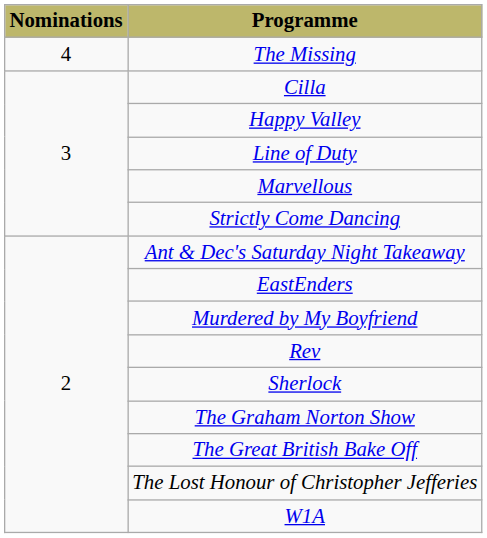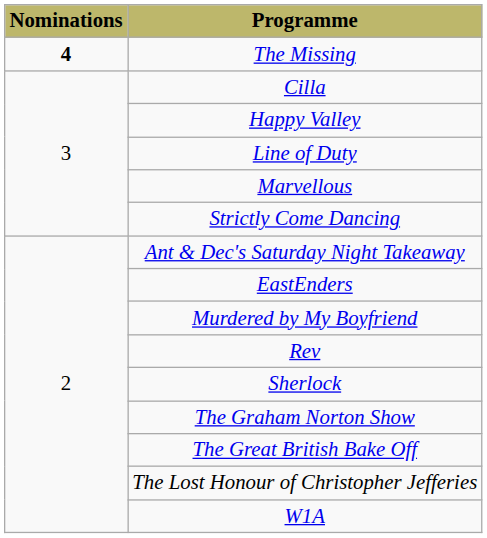(66, 53) normal -> (66, 53) bold
